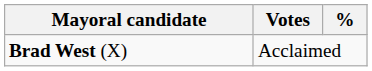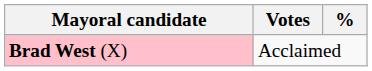(68, 50) no background -> (68, 50) pink background
